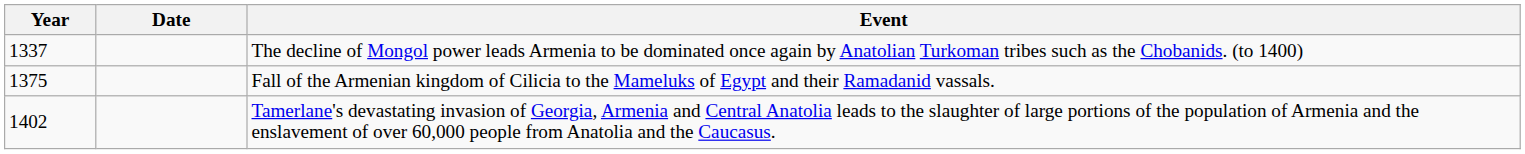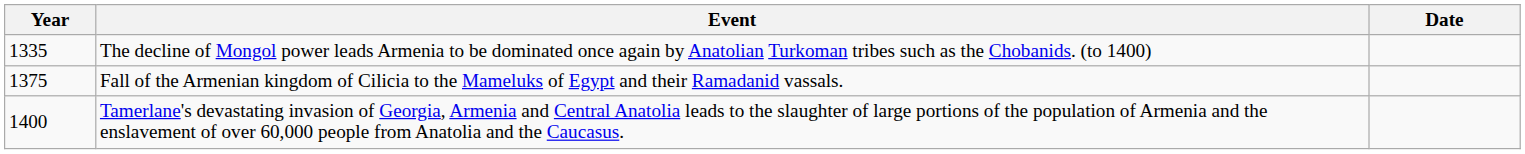columns swapped: (171, 19) <-> (884, 19)
(28, 50) 1337 -> (28, 50) 1335
(28, 121) 1402 -> (28, 121) 1400
